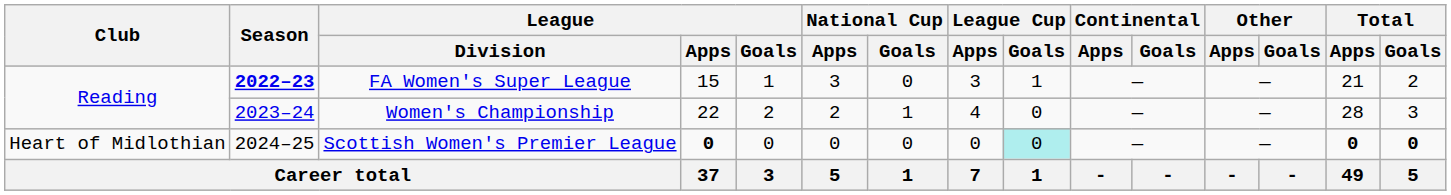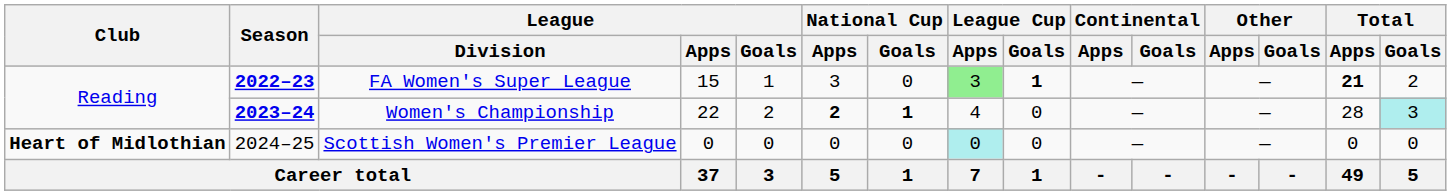(975, 82) no background -> (975, 82) lightgreen background
(1037, 82) normal -> (1037, 82) bold
(1353, 82) normal -> (1353, 82) bold
(275, 113) normal -> (275, 113) bold
(835, 113) normal -> (835, 113) bold
(908, 113) normal -> (908, 113) bold
(1413, 113) no background -> (1413, 113) paleturquoise background
(117, 144) normal -> (117, 144) bold
(708, 144) bold -> (708, 144) normal
(975, 144) no background -> (975, 144) paleturquoise background
(1037, 144) paleturquoise background -> (1037, 144) no background
(1353, 144) bold -> (1353, 144) normal
(1413, 144) bold -> (1413, 144) normal
